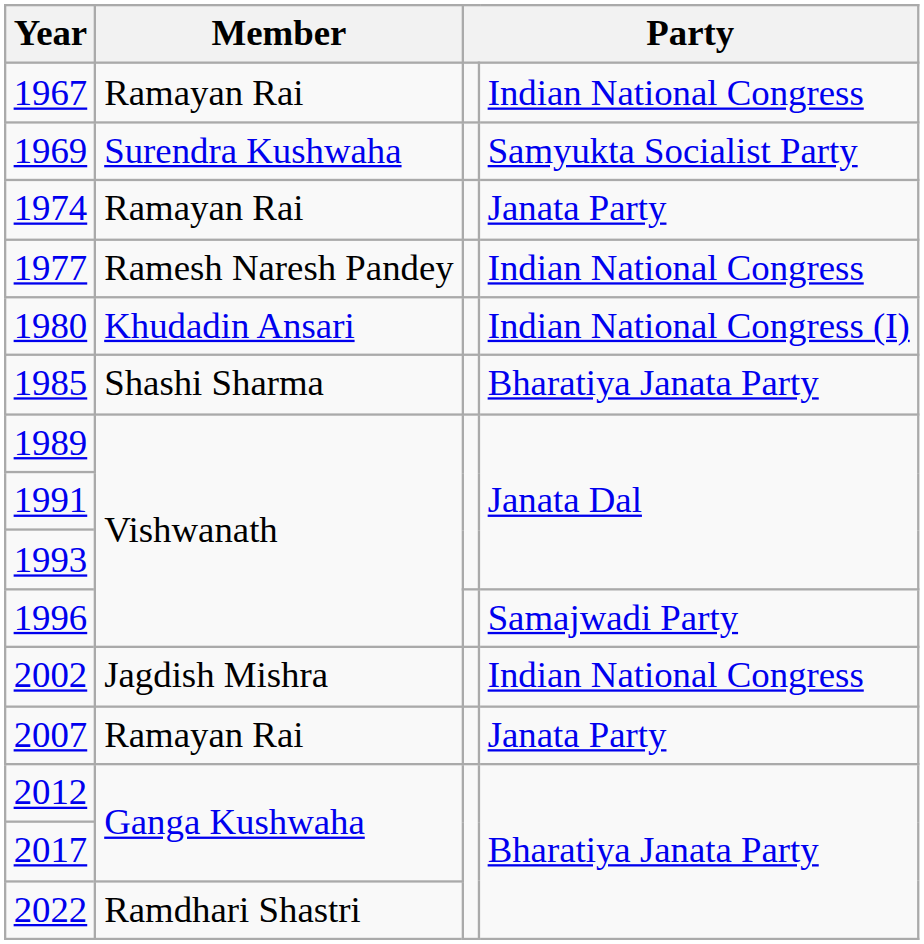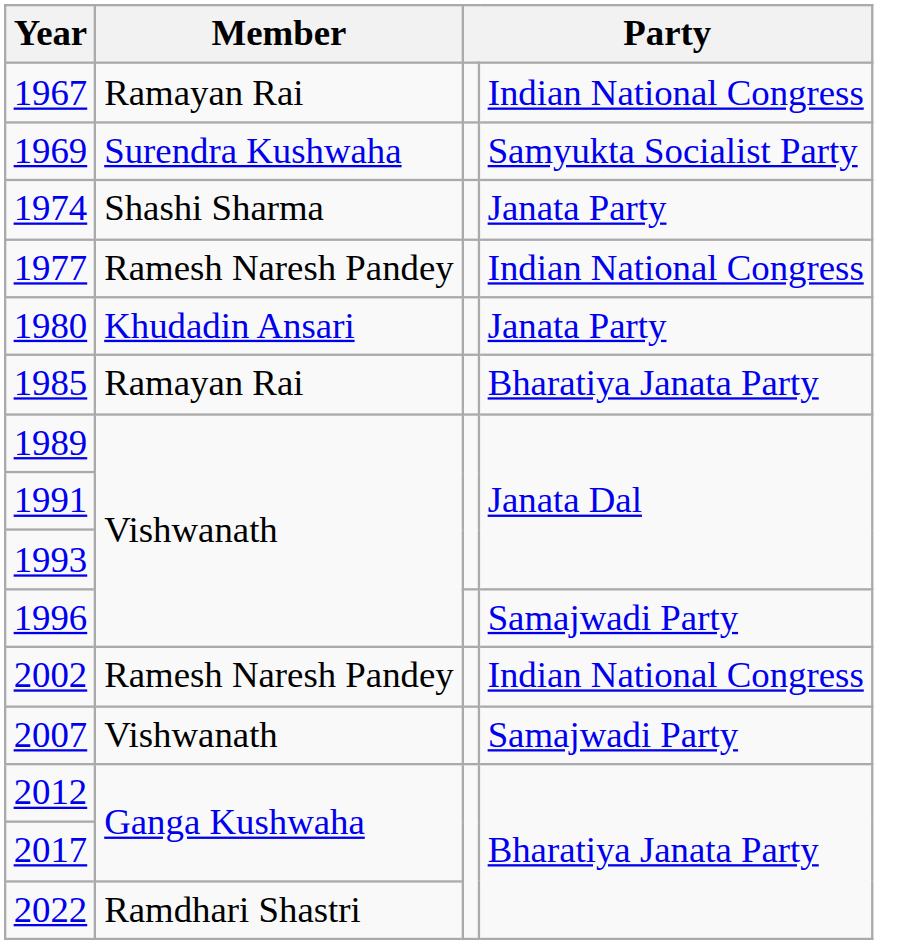(204, 208) Ramayan Rai -> (214, 208) Shashi Sharma
(699, 325) Indian National Congress (I) -> (577, 325) Janata Party
(214, 383) Shashi Sharma -> (204, 383) Ramayan Rai
(216, 675) Jagdish Mishra -> (279, 675) Ramesh Naresh Pandey
(204, 734) Ramayan Rai -> (191, 734) Vishwanath
(577, 734) Janata Party -> (613, 734) Samajwadi Party
